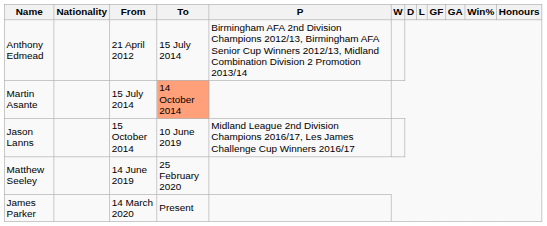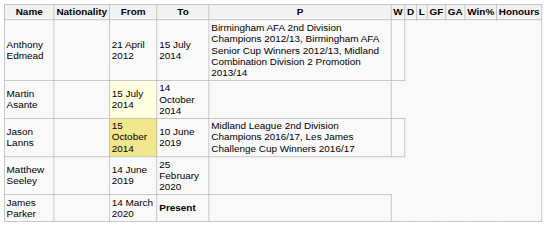(127, 99) no background -> (127, 99) lightyellow background
(177, 99) lightsalmon background -> (177, 99) no background
(129, 137) no background -> (129, 137) khaki background
(176, 208) normal -> (177, 208) bold
